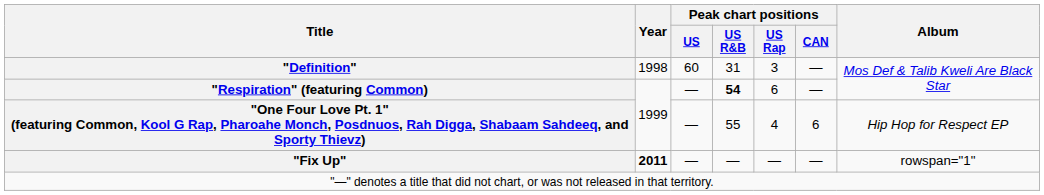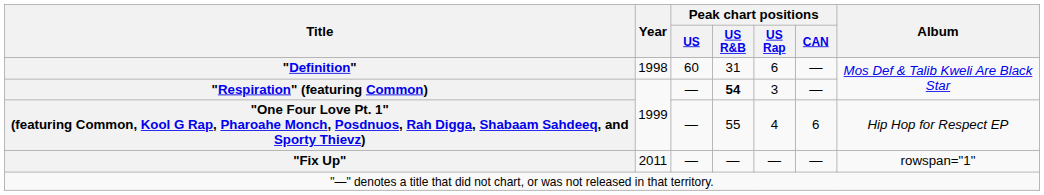(774, 68) 3 -> (774, 68) 6
(774, 89) 6 -> (774, 89) 3
(653, 161) bold -> (653, 161) normal
